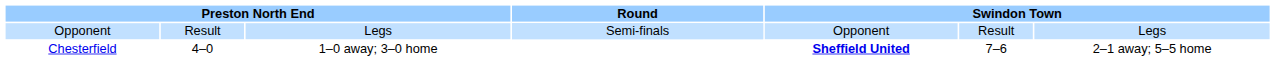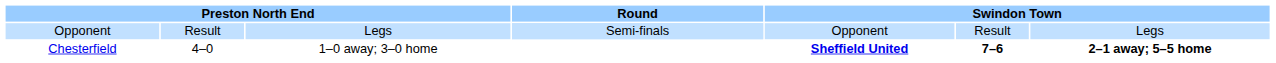(996, 48) normal -> (992, 48) bold
(1152, 48) normal -> (1150, 48) bold
